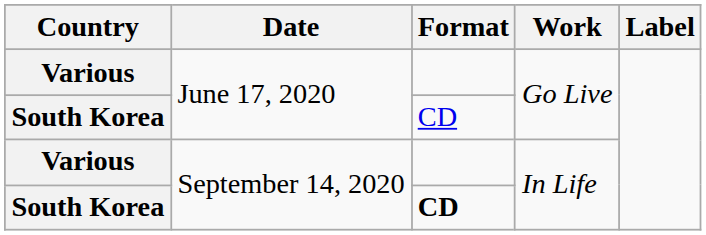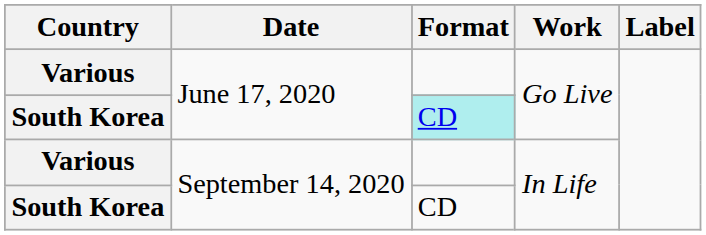(437, 116) no background -> (437, 116) paleturquoise background
(438, 206) bold -> (437, 206) normal
